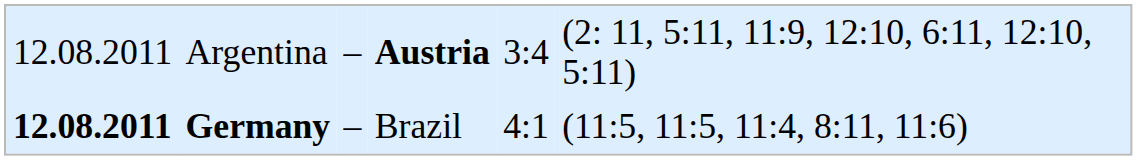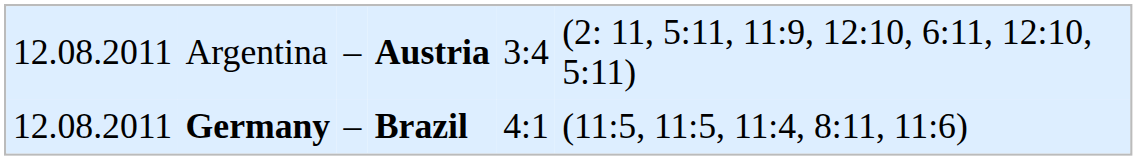(92, 126) bold -> (93, 126) normal
(418, 126) normal -> (421, 126) bold
